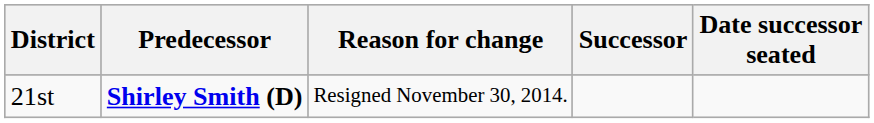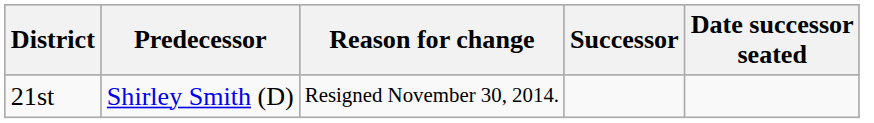(205, 95) bold -> (200, 95) normal
